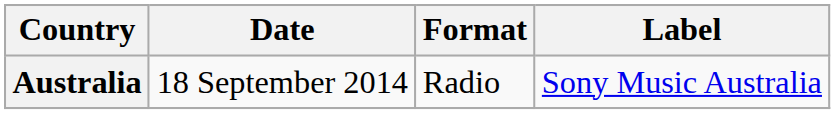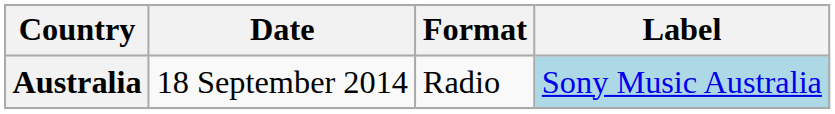(682, 81) no background -> (682, 81) lightblue background
